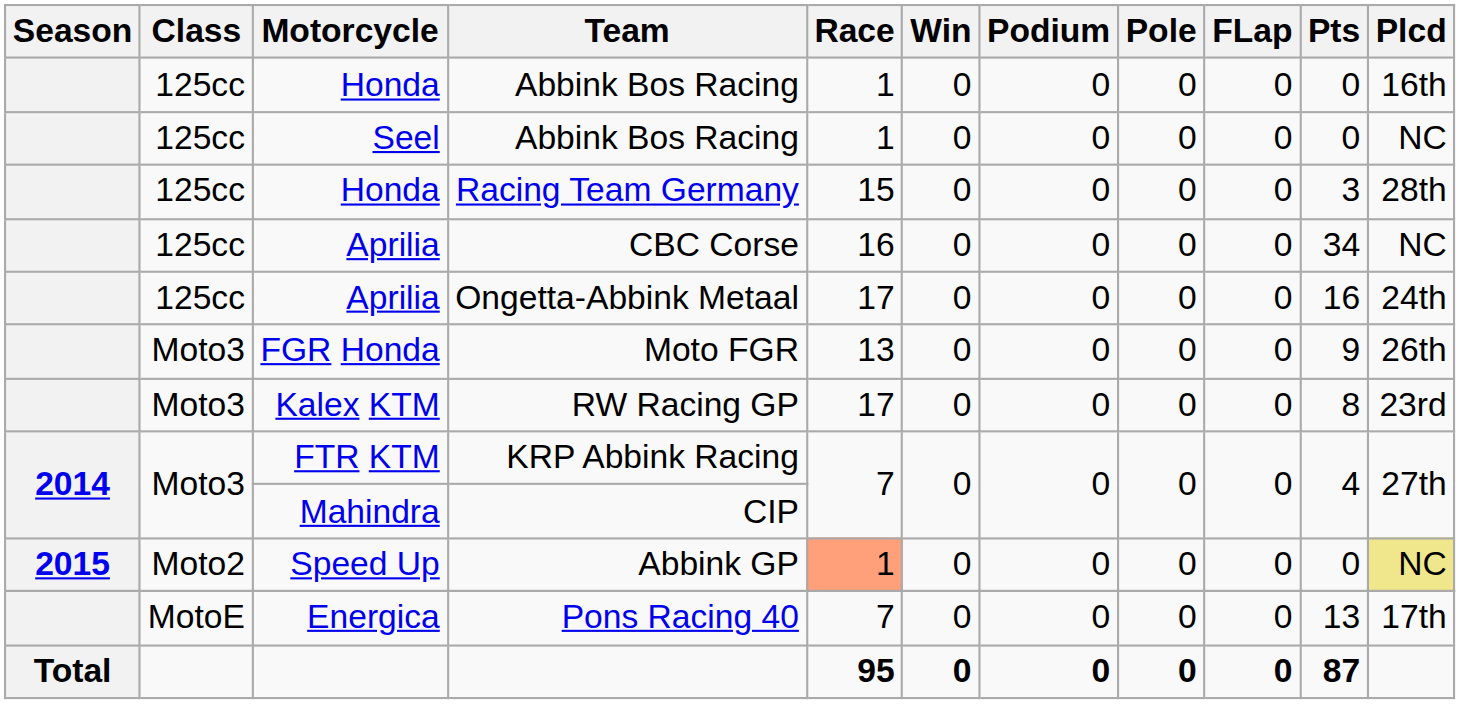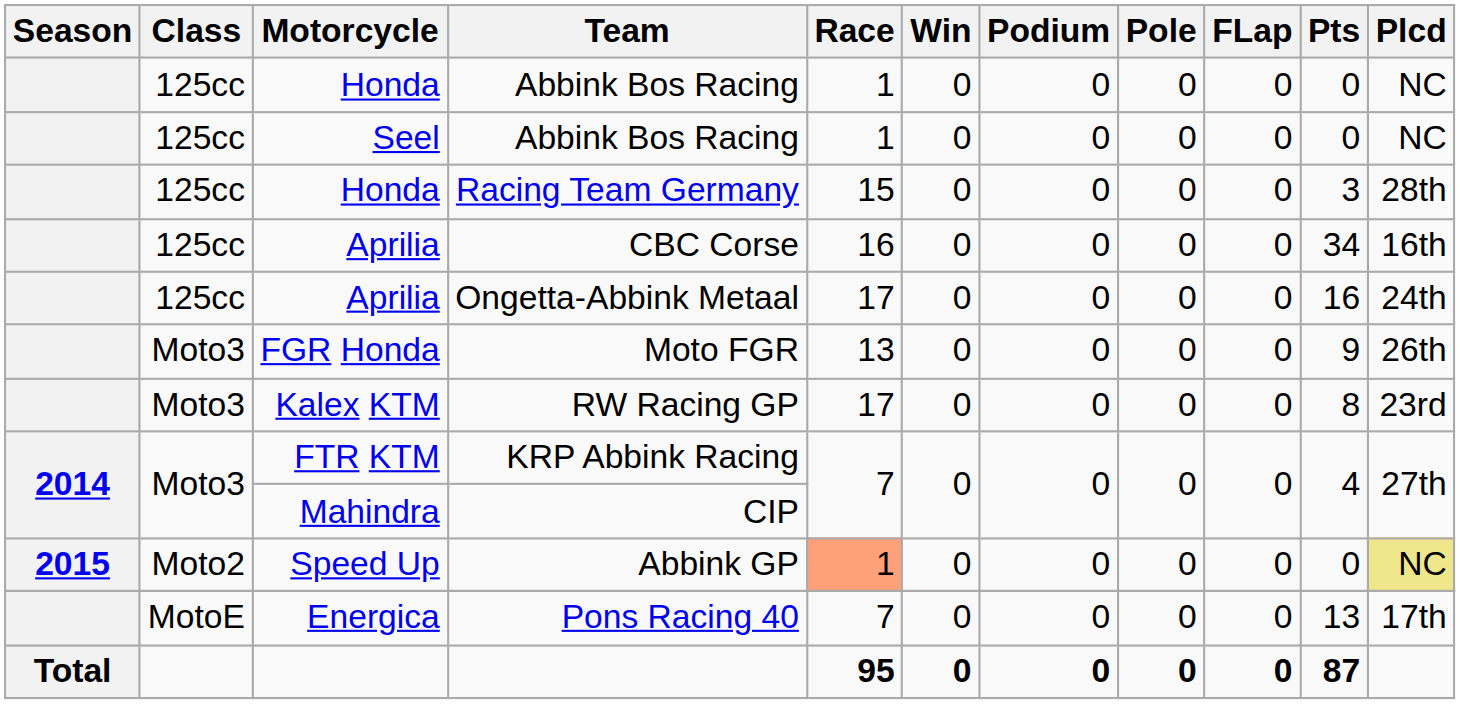(1414, 84) 16th -> (1422, 84) NC
(1422, 244) NC -> (1414, 244) 16th
